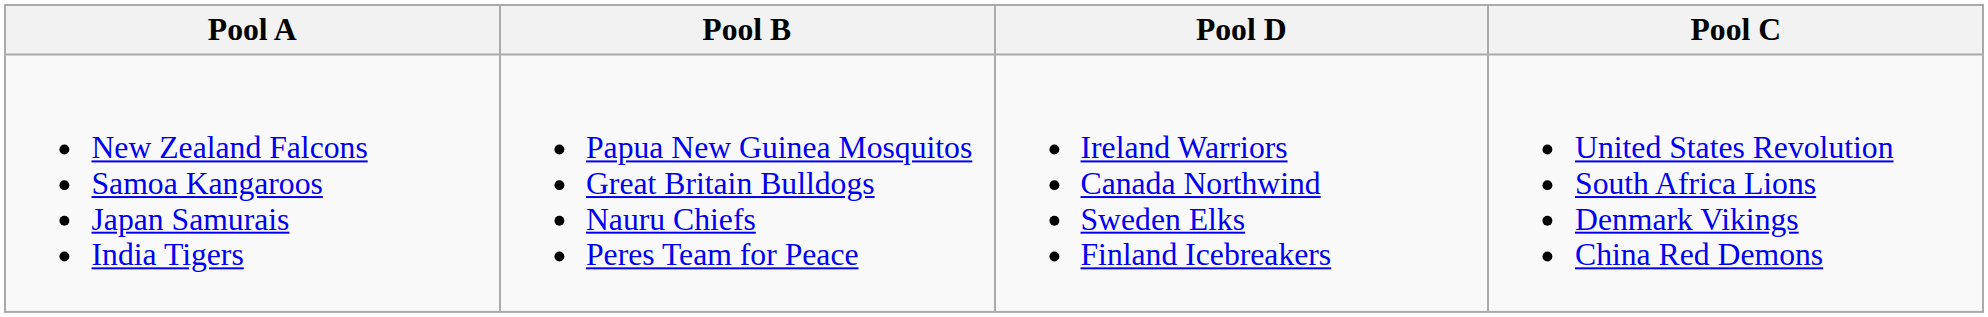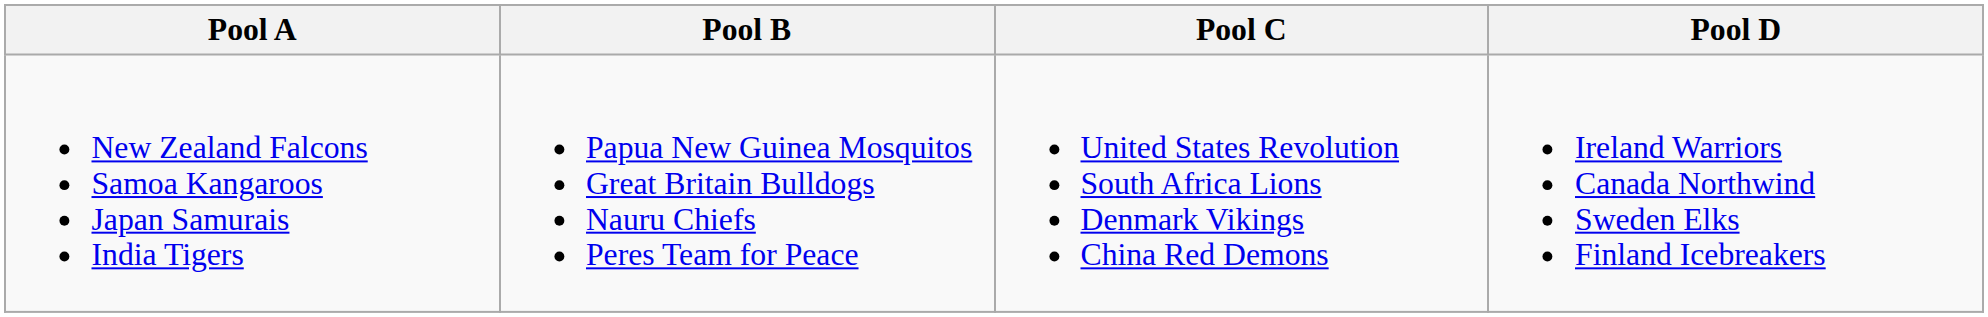columns swapped: (1736, 29) <-> (1241, 29)
